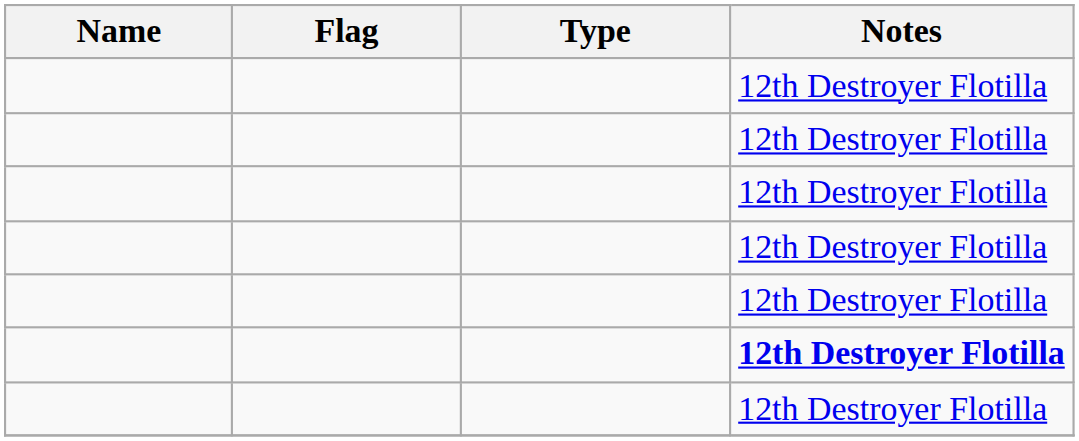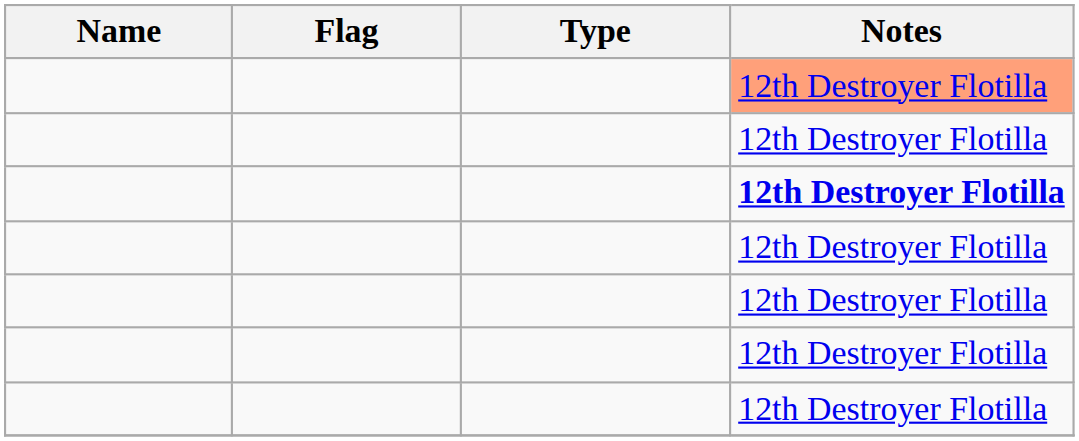(893, 85) no background -> (893, 85) lightsalmon background
(893, 192) normal -> (901, 192) bold
(901, 354) bold -> (893, 354) normal
